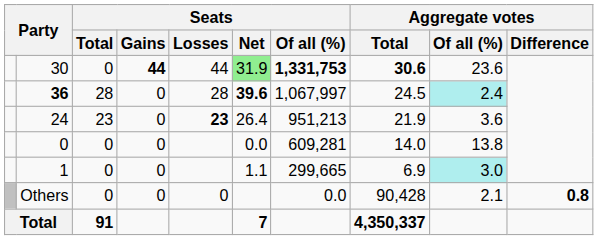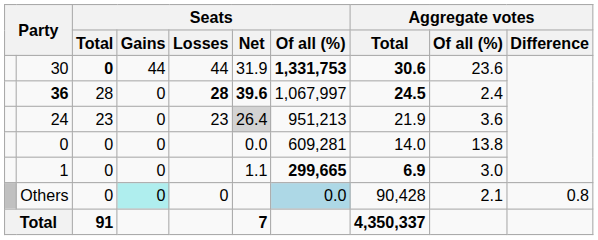(109, 68) normal -> (109, 68) bold
(157, 68) bold -> (157, 68) normal
(252, 68) lightgreen background -> (252, 68) no background
(220, 94) normal -> (220, 94) bold
(410, 94) normal -> (410, 94) bold
(492, 94) paleturquoise background -> (492, 94) no background
(220, 119) bold -> (220, 119) normal
(252, 119) no background -> (252, 119) lightgrey background
(317, 171) normal -> (317, 171) bold
(414, 171) normal -> (414, 171) bold
(492, 171) paleturquoise background -> (492, 171) no background
(161, 196) no background -> (161, 196) paleturquoise background
(335, 196) no background -> (335, 196) lightblue background
(578, 196) bold -> (578, 196) normal
